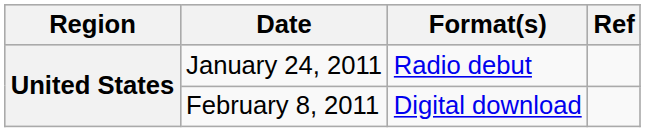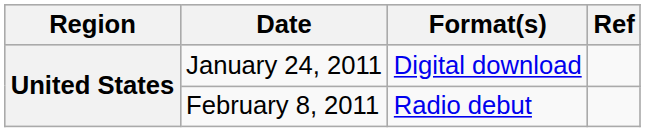(463, 65) Radio debut -> (488, 65) Digital download
(488, 106) Digital download -> (463, 106) Radio debut
